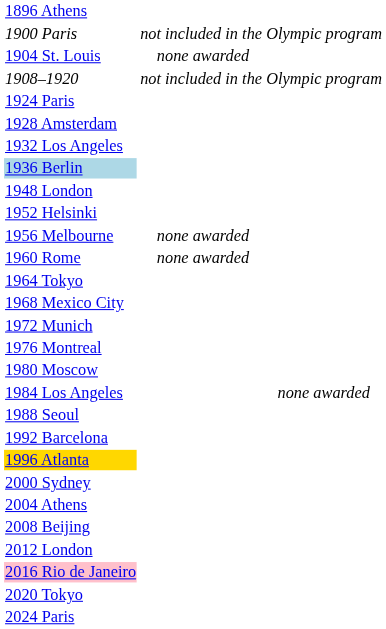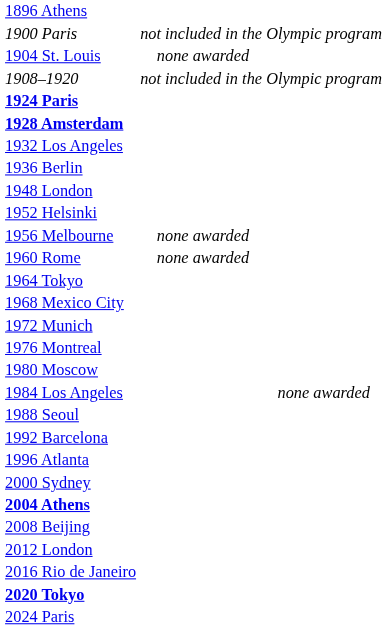(40, 100) normal -> (42, 100) bold
(61, 123) normal -> (64, 123) bold
(44, 168) lightblue background -> (44, 168) no background
(47, 460) gold background -> (47, 460) no background
(46, 504) normal -> (47, 504) bold
(71, 572) pink background -> (71, 572) no background
(44, 594) normal -> (45, 594) bold
